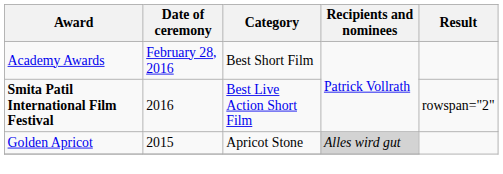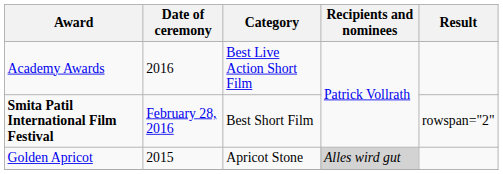(181, 60) February 28, 2016 -> (160, 68) 2016
(270, 60) Best Short Film -> (262, 68) Best Live Action Short Film
(160, 105) 2016 -> (181, 120) February 28, 2016
(262, 105) Best Live Action Short Film -> (270, 120) Best Short Film
